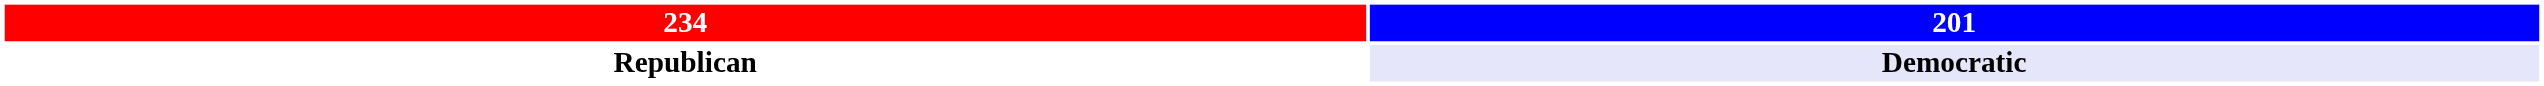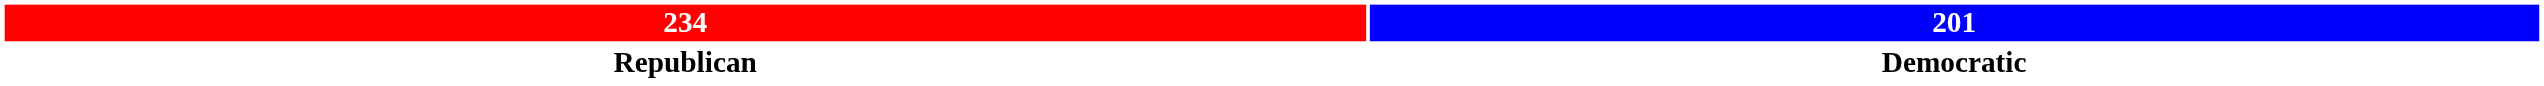(1954, 62) lavender background -> (1954, 62) no background
